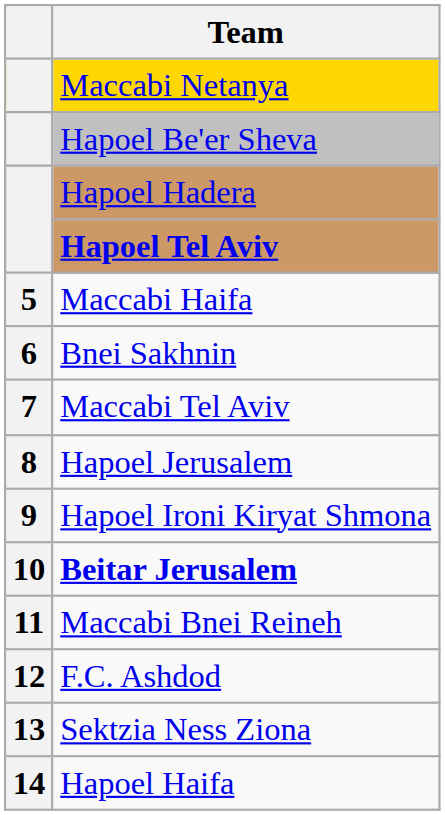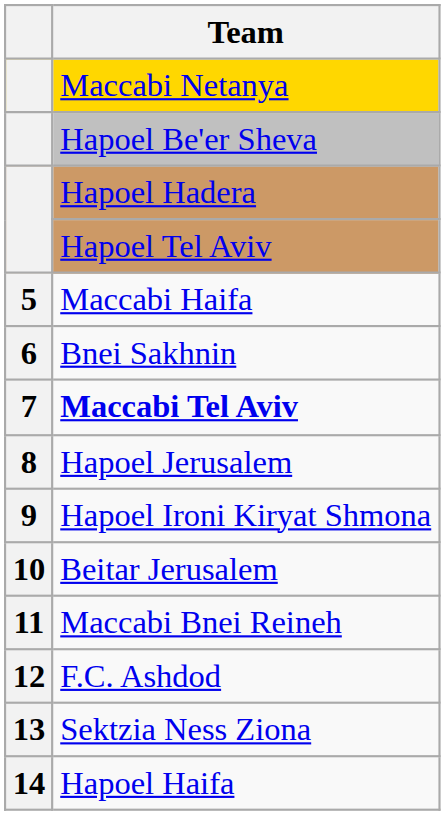(169, 246) bold -> (166, 246) normal
(175, 406) normal -> (179, 406) bold
(179, 567) bold -> (169, 567) normal
